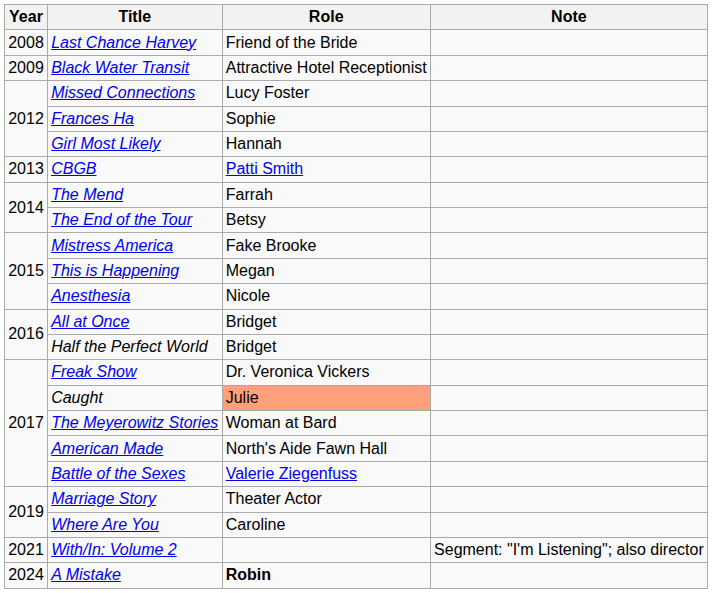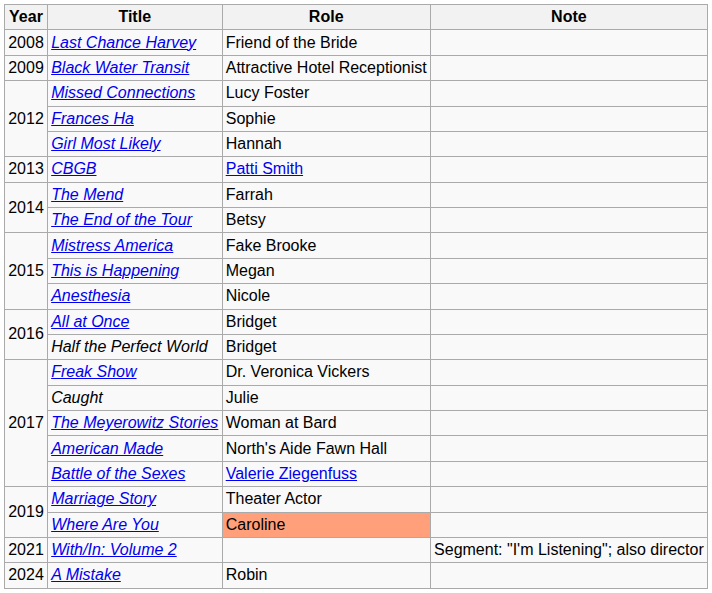(242, 397) lightsalmon background -> (242, 397) no background
(256, 524) no background -> (256, 524) lightsalmon background
(248, 575) bold -> (247, 575) normal
